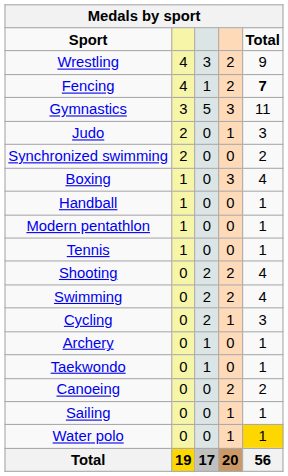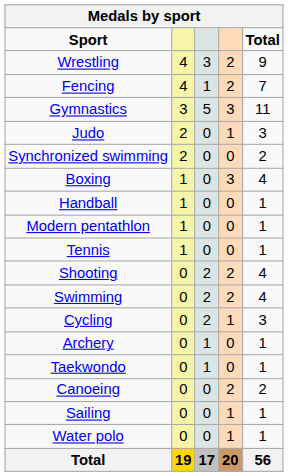(263, 86) bold -> (263, 86) normal
(263, 437) gold background -> (263, 437) no background
